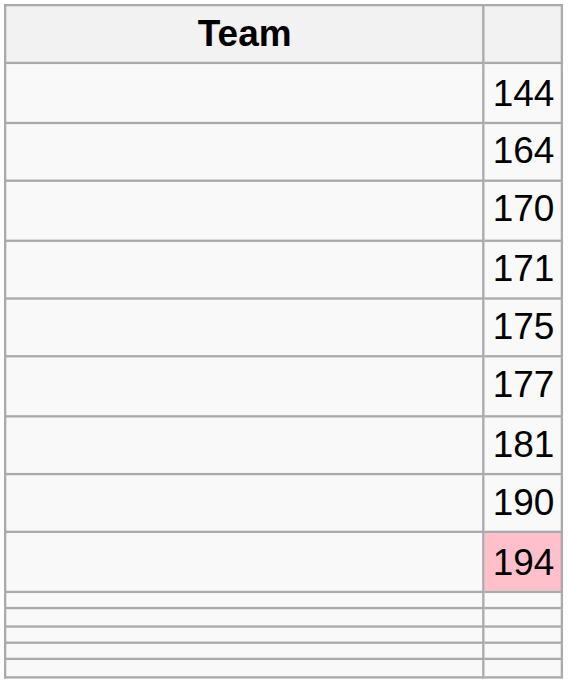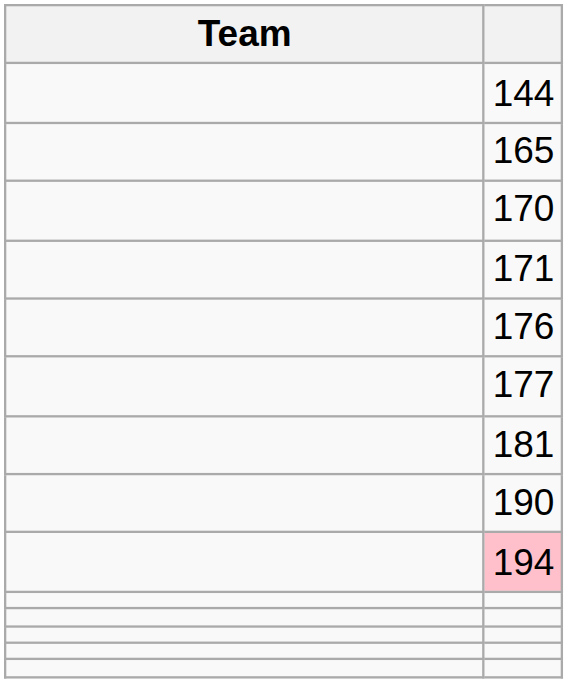(524, 151) 164 -> (524, 151) 165
(524, 326) 175 -> (524, 326) 176
